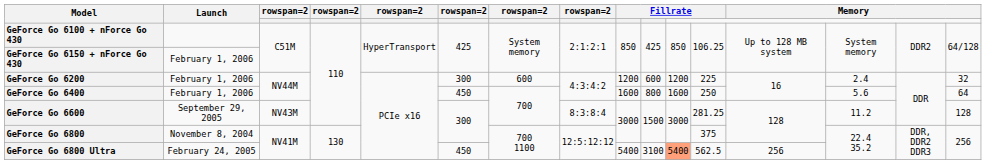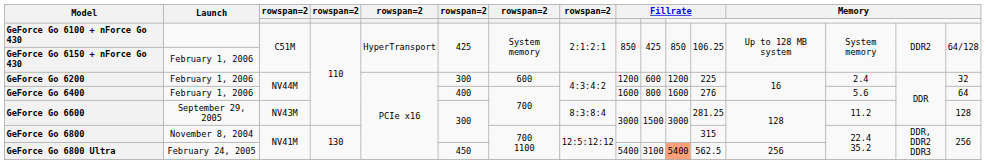(463, 94) 450 -> (463, 94) 400
(708, 94) 250 -> (708, 94) 276
(708, 134) 375 -> (708, 134) 315
